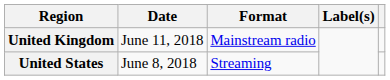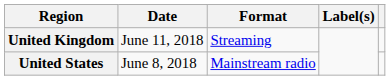(263, 39) Mainstream radio -> (241, 39) Streaming
(241, 63) Streaming -> (263, 63) Mainstream radio
